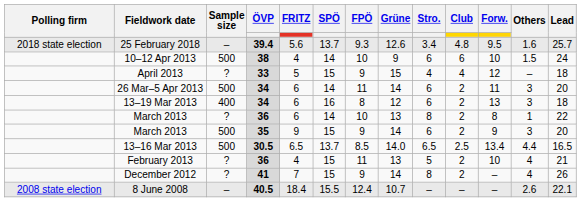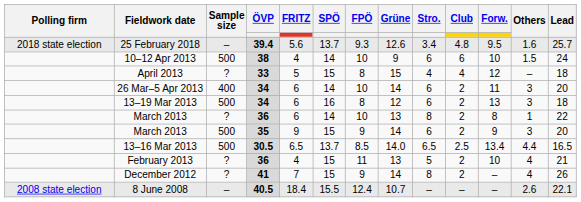(362, 74) 9 -> (362, 74) 8
(227, 88) 500 -> (227, 88) 400
(362, 88) 11 -> (362, 88) 10
(227, 103) 400 -> (227, 103) 500
